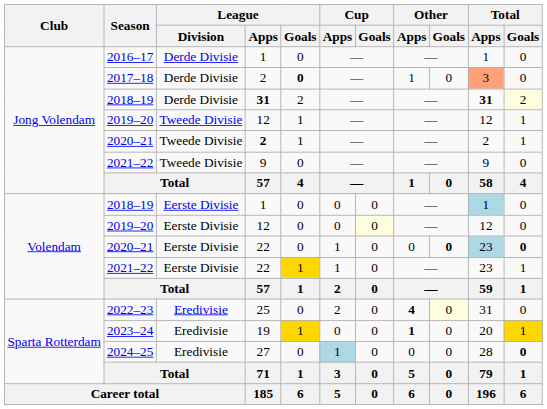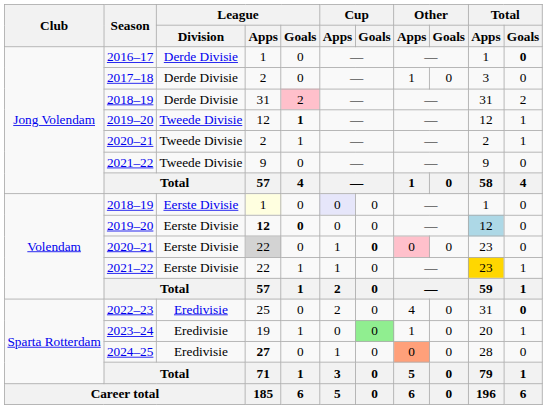(523, 57) normal -> (523, 57) bold
(300, 78) bold -> (300, 78) normal
(486, 78) lightsalmon background -> (486, 78) no background
(263, 99) bold -> (263, 99) normal
(300, 99) no background -> (300, 99) pink background
(486, 99) bold -> (486, 99) normal
(523, 99) lightyellow background -> (523, 99) no background
(300, 120) normal -> (300, 120) bold
(263, 141) bold -> (263, 141) normal
(263, 204) no background -> (263, 204) lightyellow background
(337, 204) no background -> (337, 204) lavender background
(486, 204) lightblue background -> (486, 204) no background
(263, 225) normal -> (263, 225) bold
(300, 225) normal -> (300, 225) bold
(375, 225) lightyellow background -> (375, 225) no background
(486, 225) no background -> (486, 225) lightblue background
(263, 246) no background -> (263, 246) lightgrey background
(375, 246) normal -> (375, 246) bold
(412, 246) no background -> (412, 246) pink background
(449, 246) bold -> (449, 246) normal
(486, 246) lightblue background -> (486, 246) no background
(523, 246) bold -> (523, 246) normal
(300, 267) gold background -> (300, 267) no background
(486, 267) no background -> (486, 267) gold background
(412, 309) bold -> (412, 309) normal
(449, 309) lightyellow background -> (449, 309) no background
(523, 309) normal -> (523, 309) bold
(300, 330) gold background -> (300, 330) no background
(375, 330) no background -> (375, 330) lightgreen background
(412, 330) bold -> (412, 330) normal
(523, 330) gold background -> (523, 330) no background
(263, 352) normal -> (263, 352) bold
(337, 352) lightblue background -> (337, 352) no background
(412, 352) no background -> (412, 352) lightsalmon background
(523, 352) bold -> (523, 352) normal
